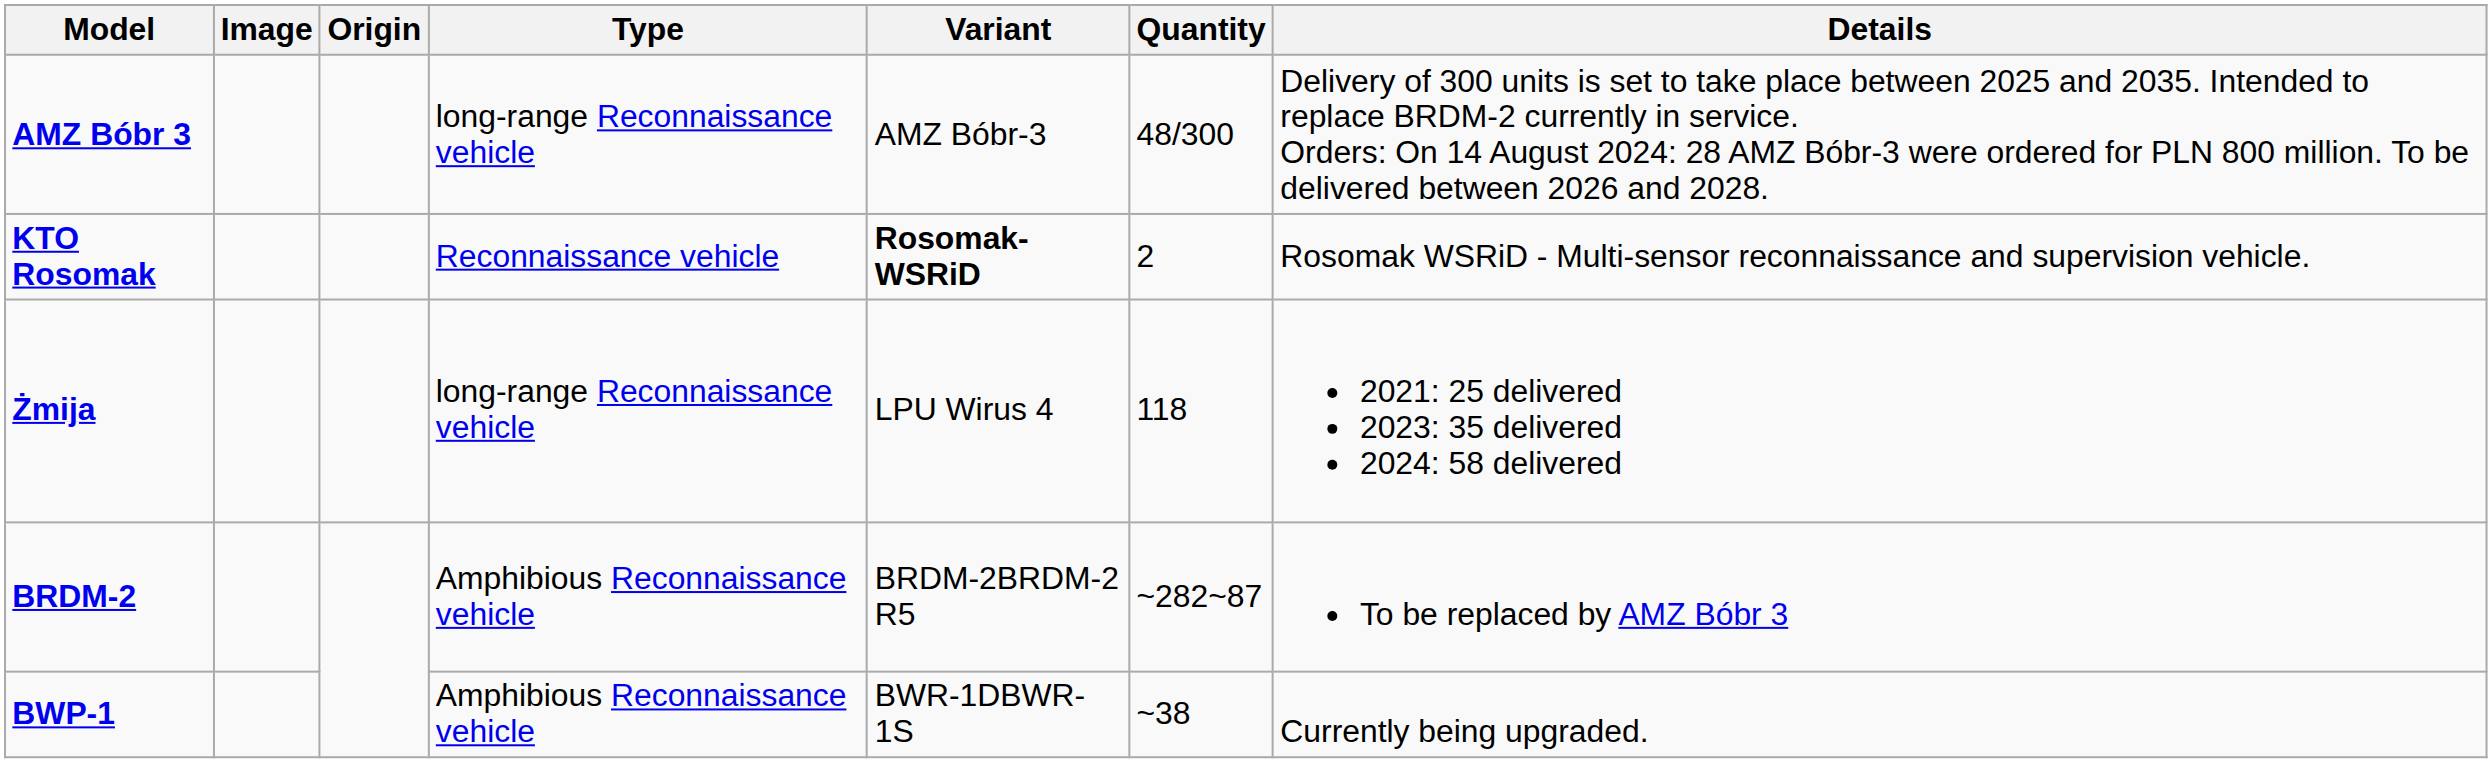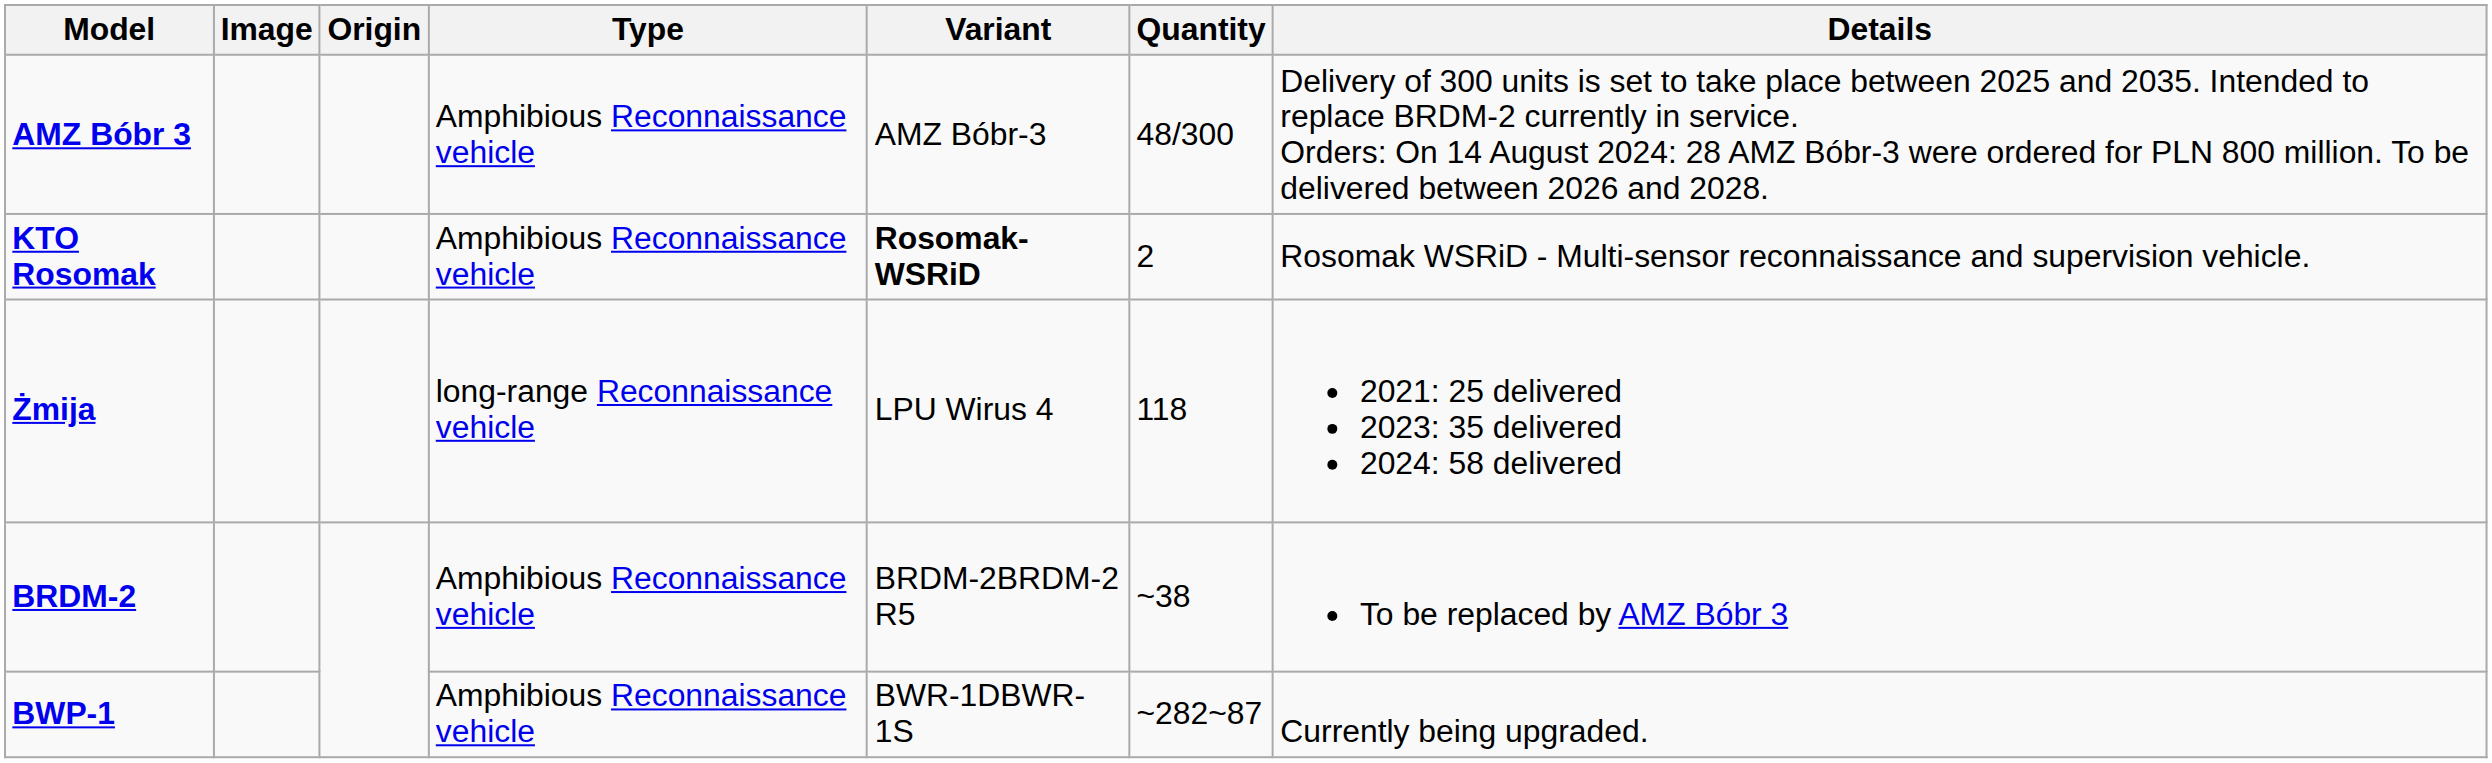(634, 133) long-range Reconnaissance vehicle -> (641, 133) Amphibious Reconnaissance vehicle
(607, 256) Reconnaissance vehicle -> (641, 256) Amphibious Reconnaissance vehicle
(1199, 595) ~282~87 -> (1164, 595) ~38
(1164, 714) ~38 -> (1199, 714) ~282~87
